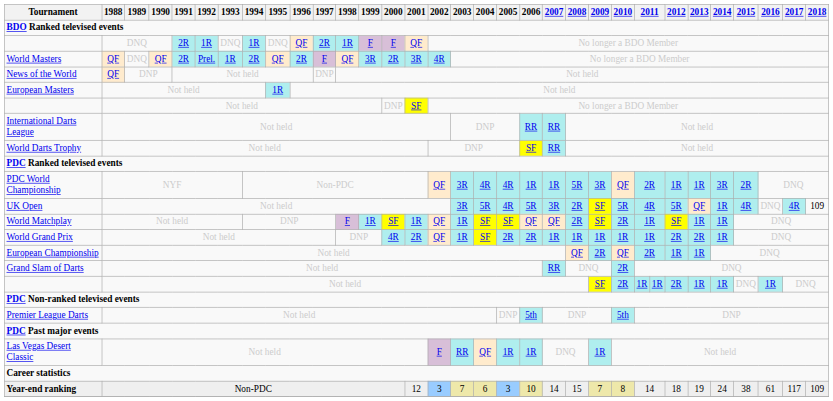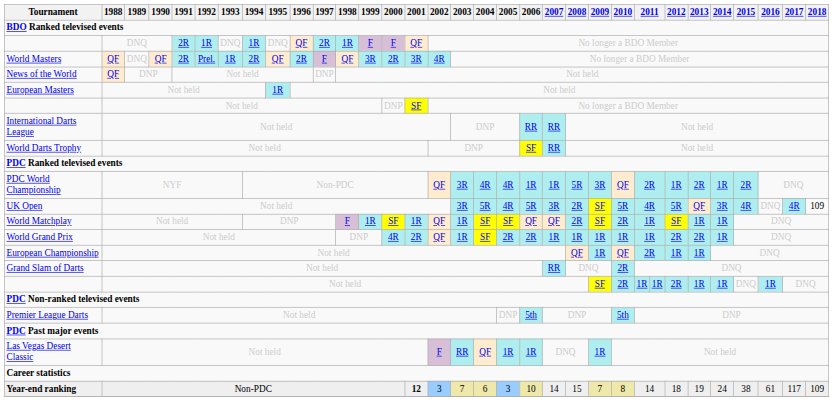(699, 185) 1R -> (699, 185) 2R
(722, 185) 3R -> (722, 185) 1R
(722, 206) 1R -> (722, 206) 3R
(600, 253) 2R -> (600, 253) 1R
(416, 389) normal -> (416, 389) bold
